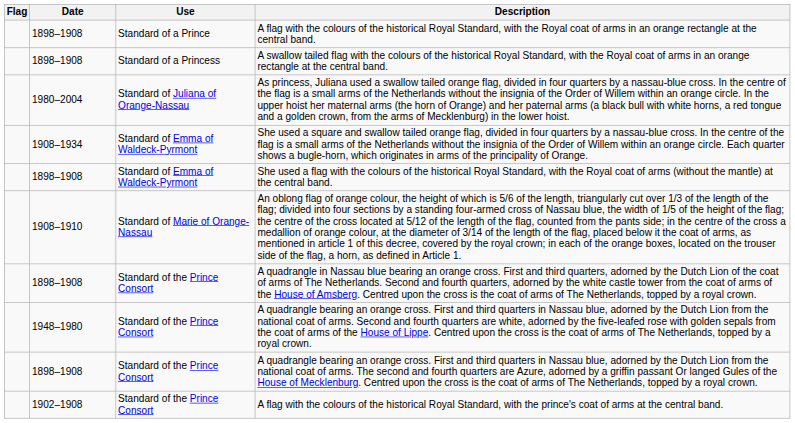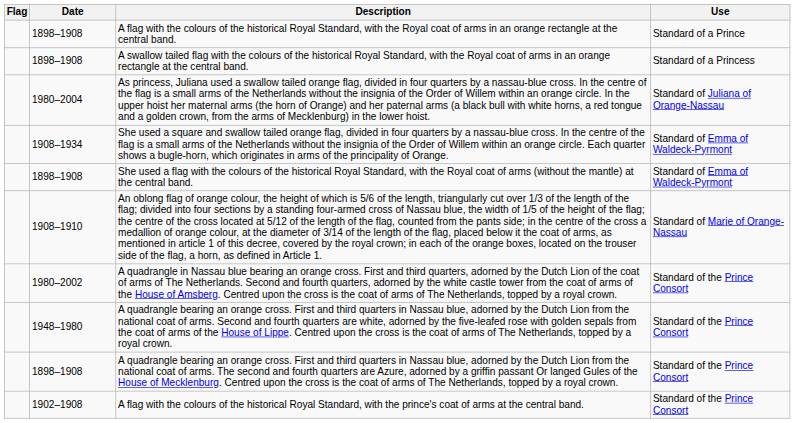columns swapped: (185, 12) <-> (523, 12)
(57, 283) 1898–1908 -> (57, 283) 1980–2002
